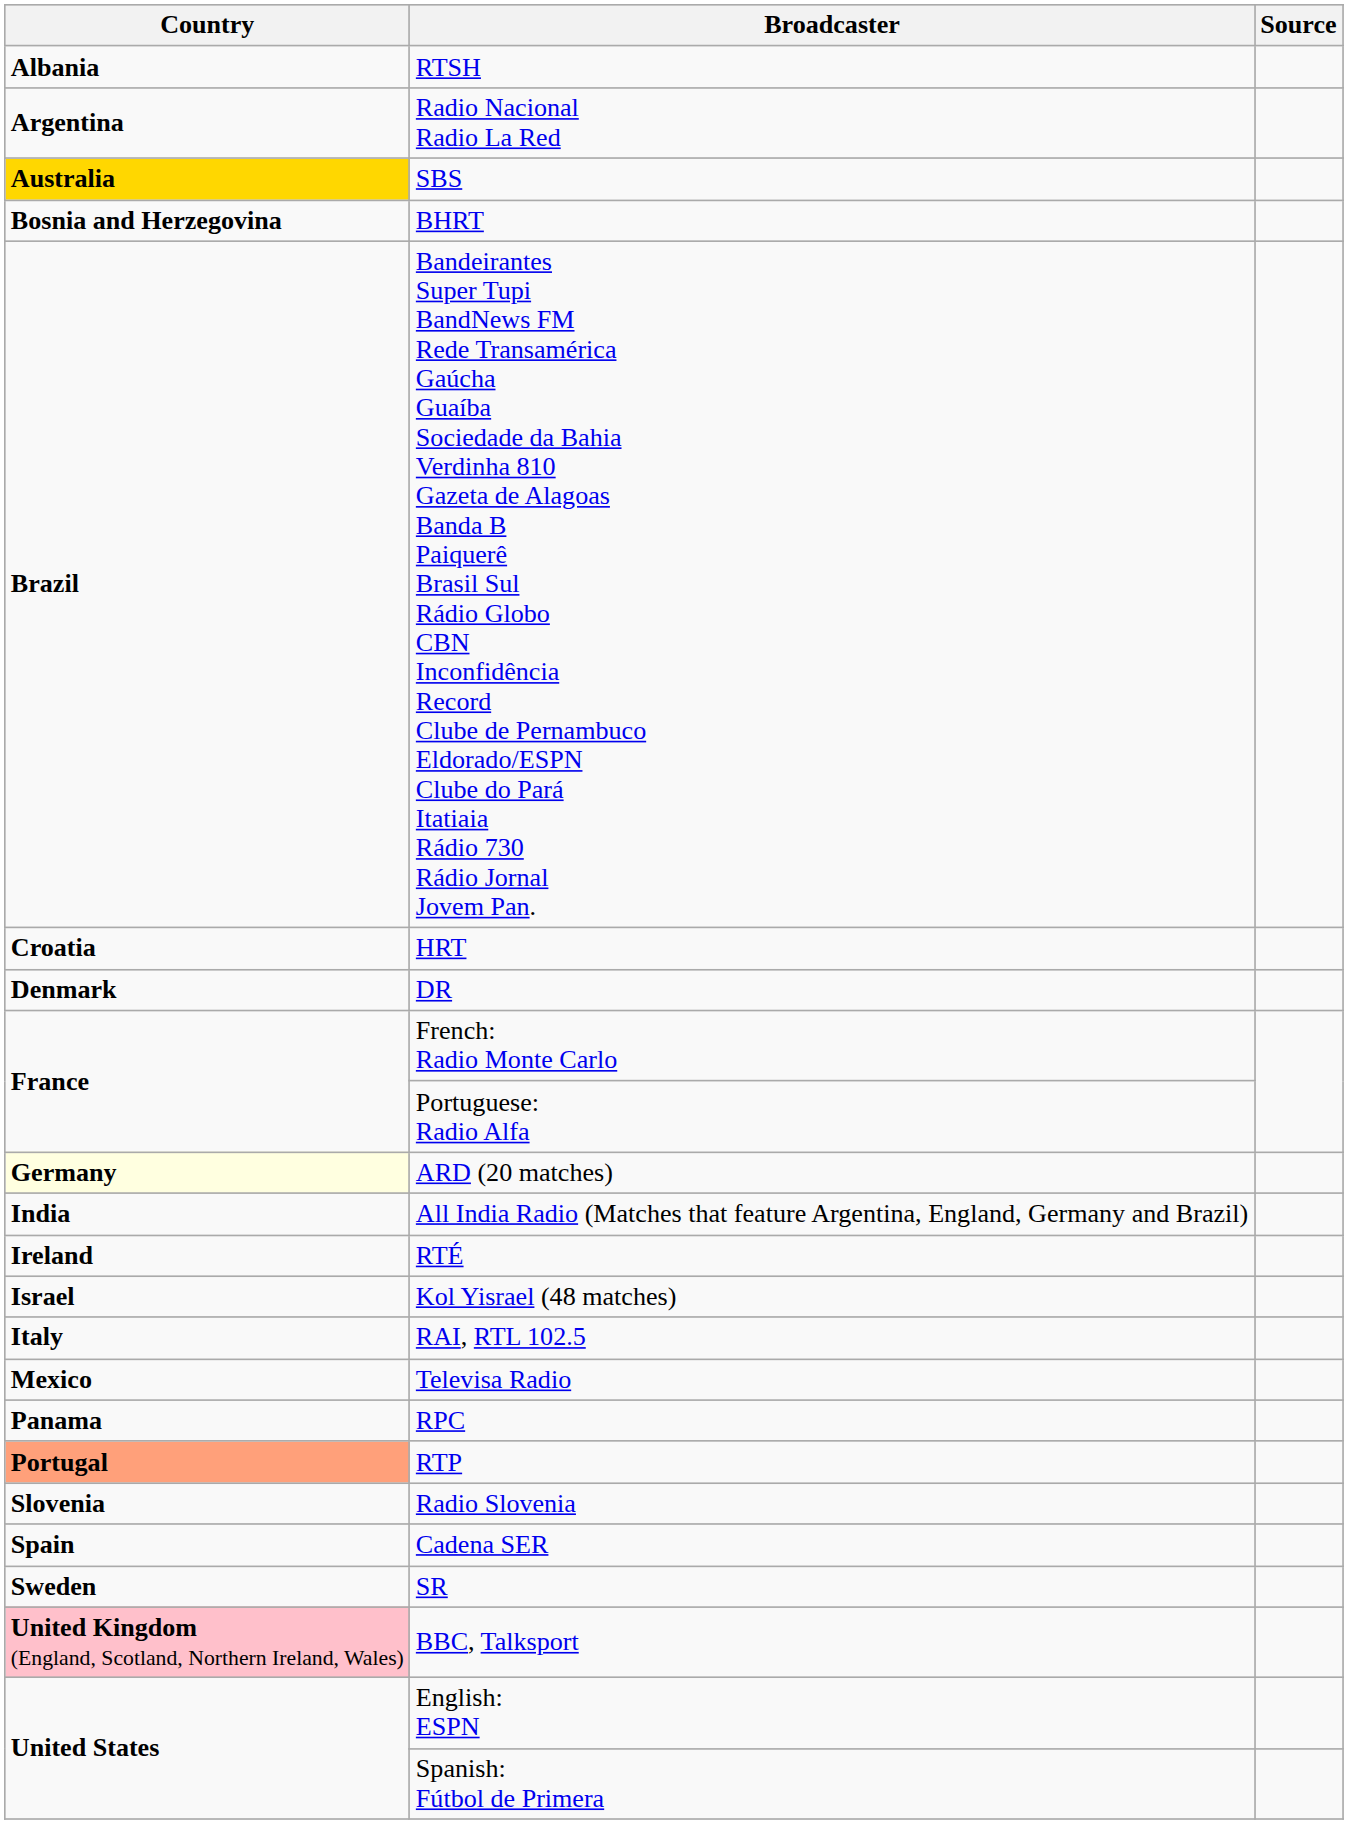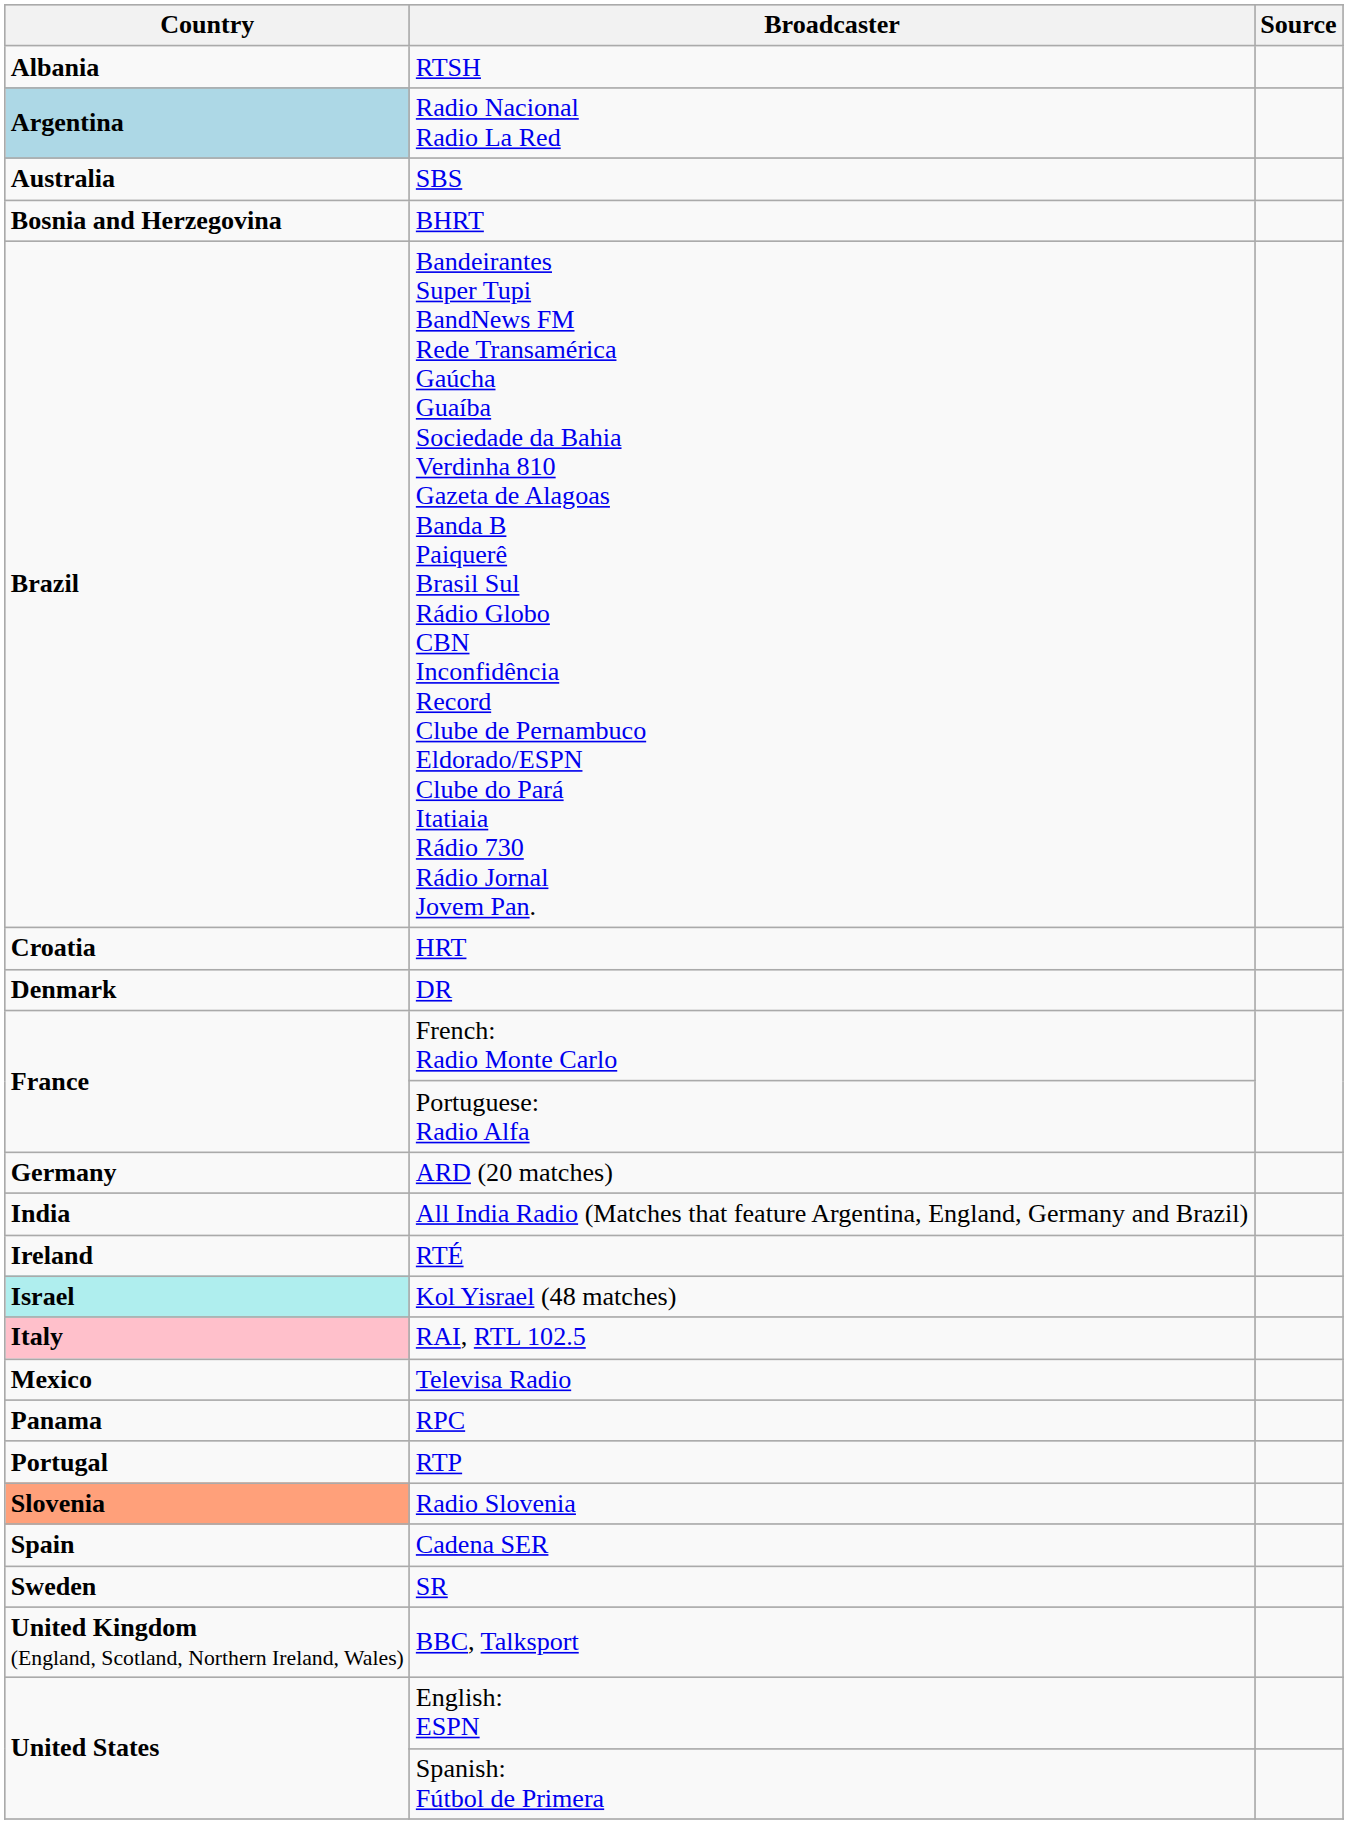(67, 122) no background -> (67, 122) lightblue background
(63, 178) gold background -> (63, 178) no background
(64, 1172) lightyellow background -> (64, 1172) no background
(43, 1296) no background -> (43, 1296) paleturquoise background
(37, 1337) no background -> (37, 1337) pink background
(59, 1461) lightsalmon background -> (59, 1461) no background
(58, 1503) no background -> (58, 1503) lightsalmon background
(207, 1641) pink background -> (207, 1641) no background
